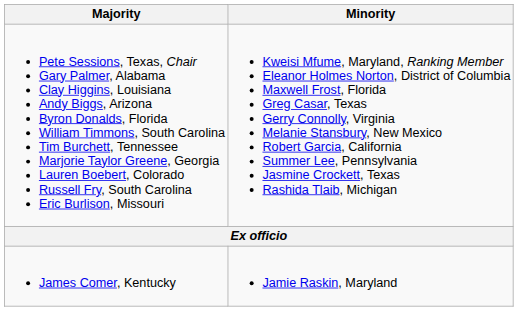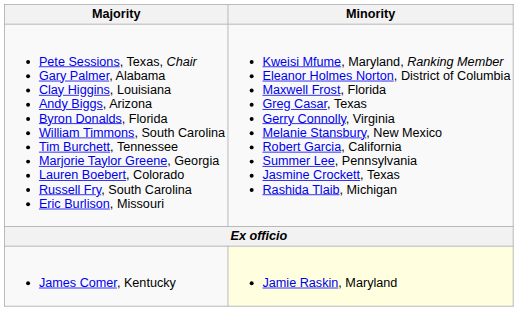(371, 283) no background -> (371, 283) lightyellow background
